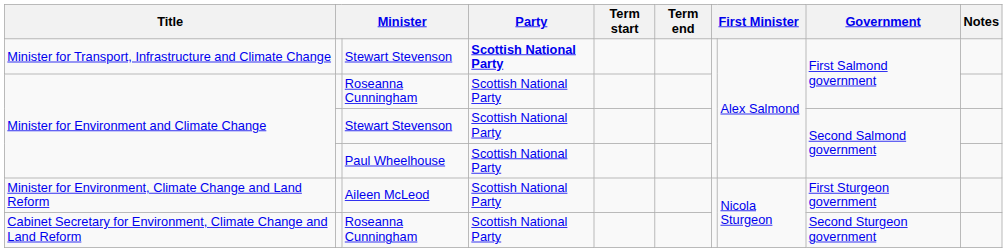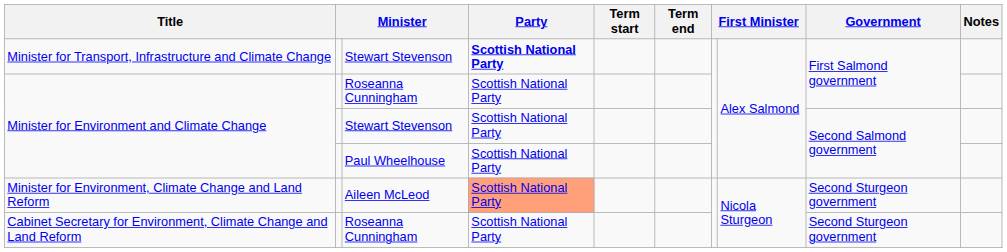(519, 195) no background -> (519, 195) lightsalmon background
(849, 195) First Sturgeon government -> (858, 195) Second Sturgeon government
